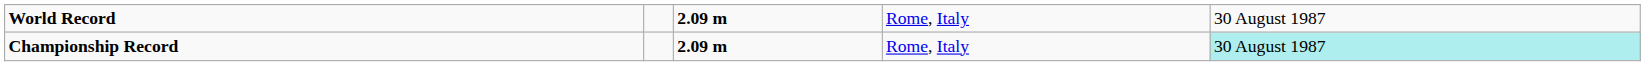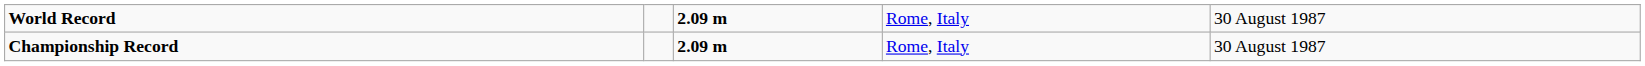(1270, 46) paleturquoise background -> (1270, 46) no background
